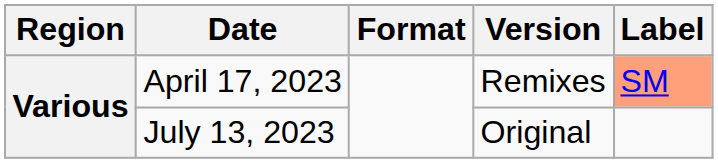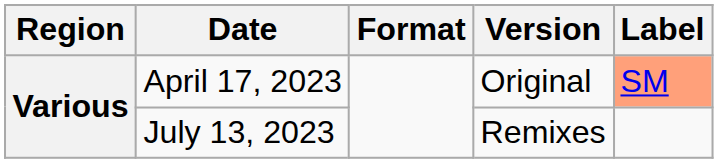(543, 81) Remixes -> (536, 81) Original
(536, 132) Original -> (543, 132) Remixes
